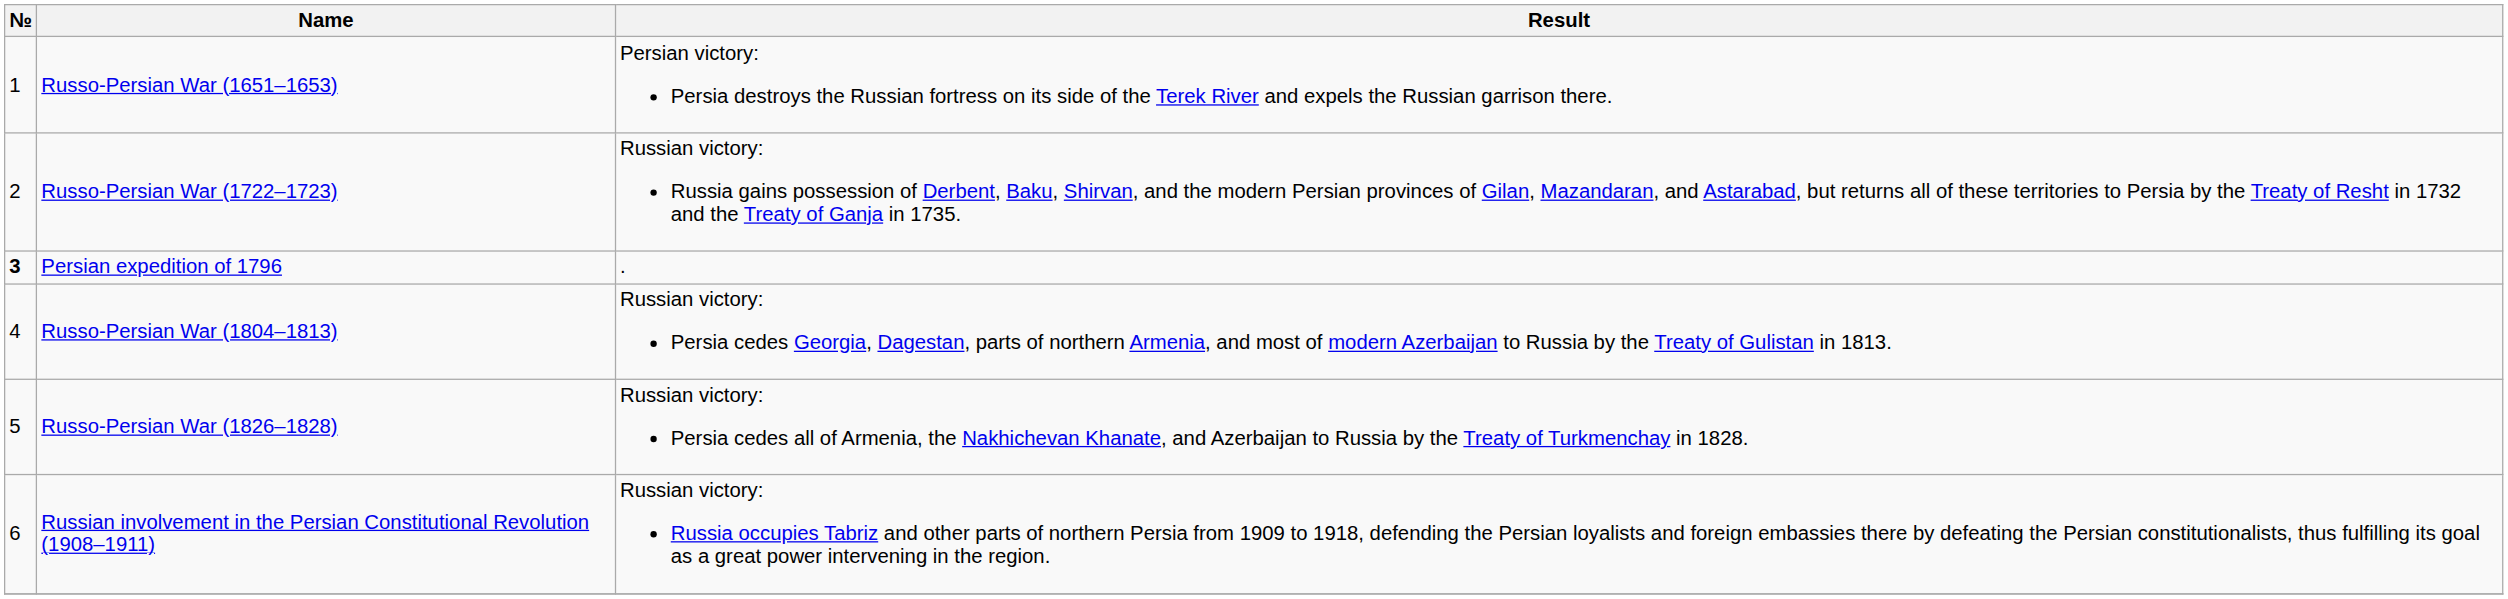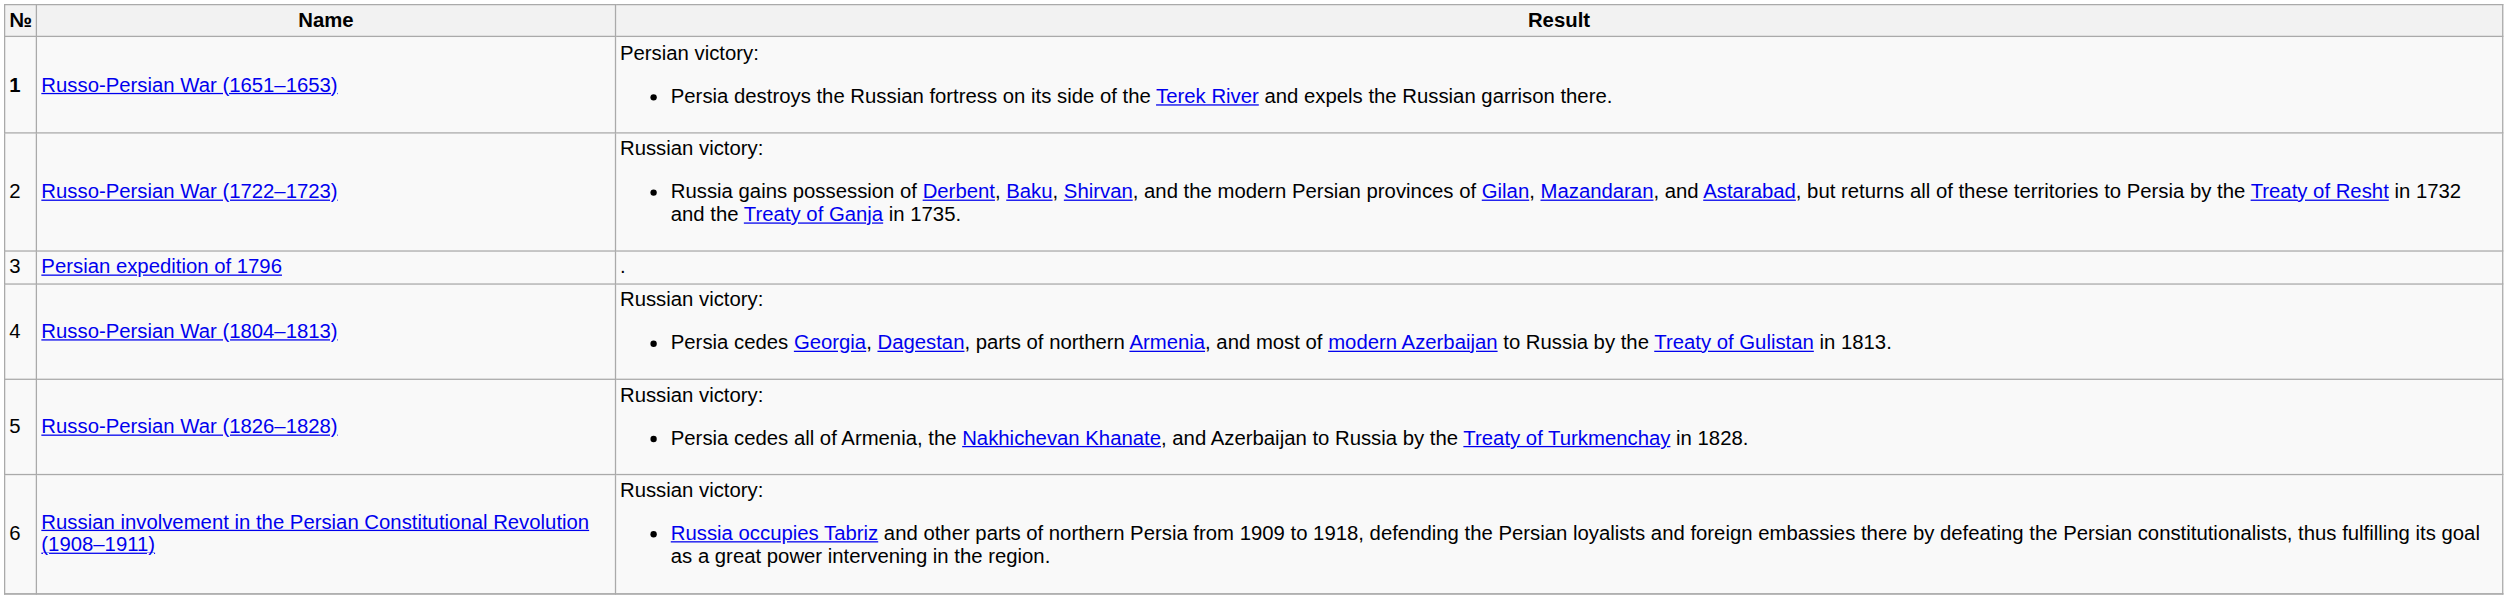(15, 84) normal -> (15, 84) bold
(15, 267) bold -> (15, 267) normal
